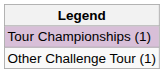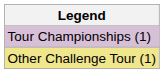(82, 58) no background -> (82, 58) khaki background
